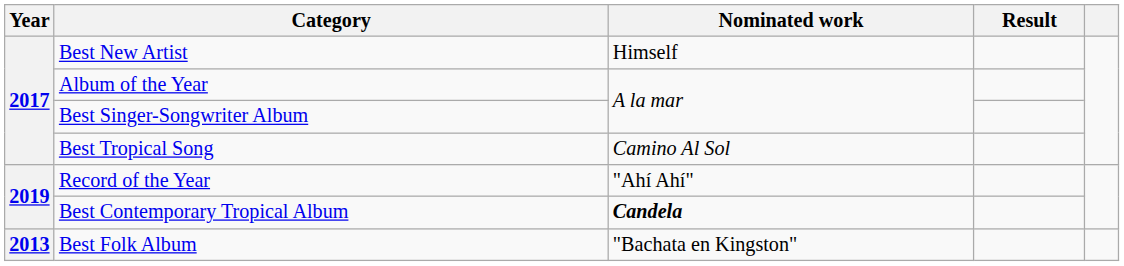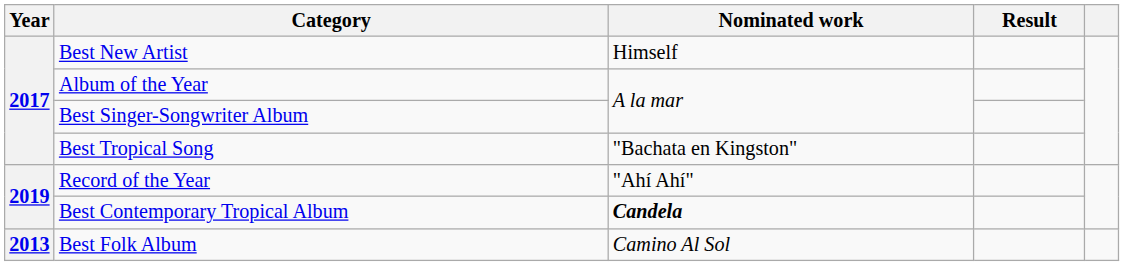(671, 148) Camino Al Sol -> (705, 148) "Bachata en Kingston"
(705, 244) "Bachata en Kingston" -> (671, 244) Camino Al Sol
